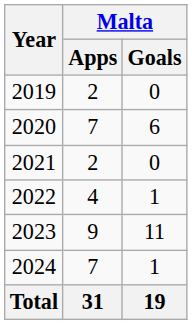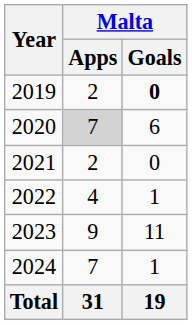(155, 92) normal -> (155, 92) bold
(93, 127) no background -> (93, 127) lightgrey background
